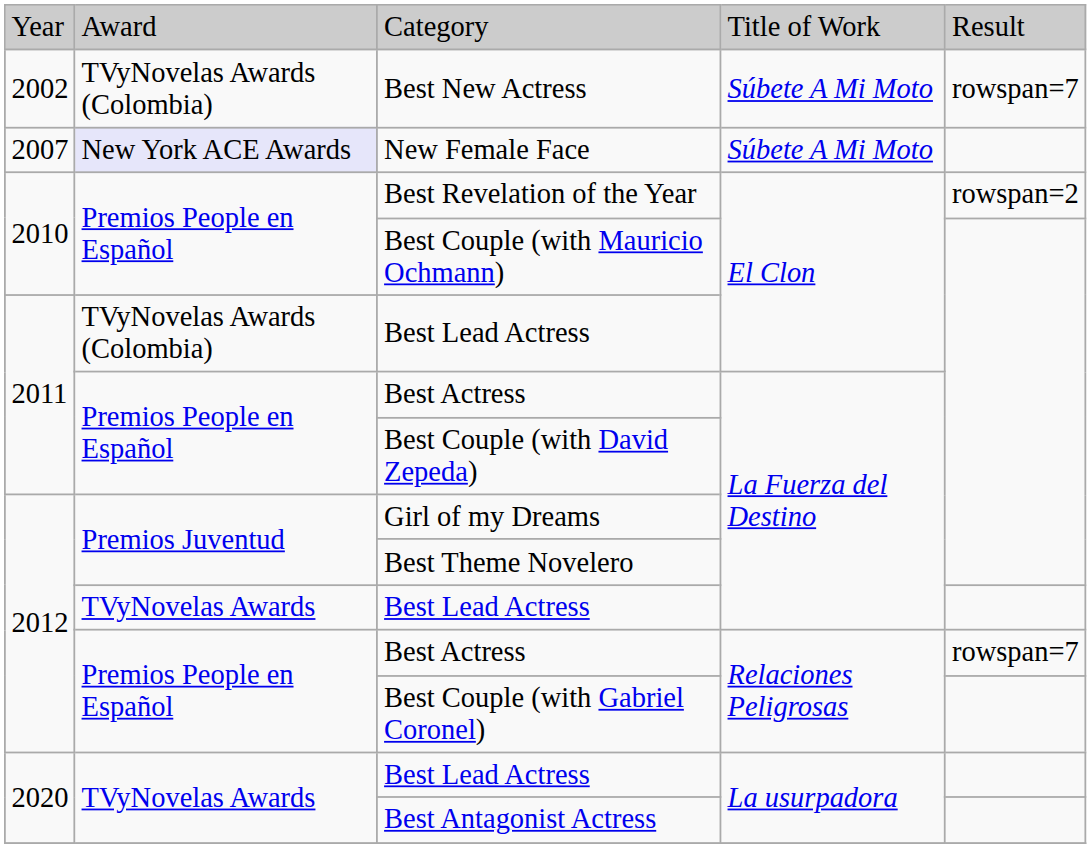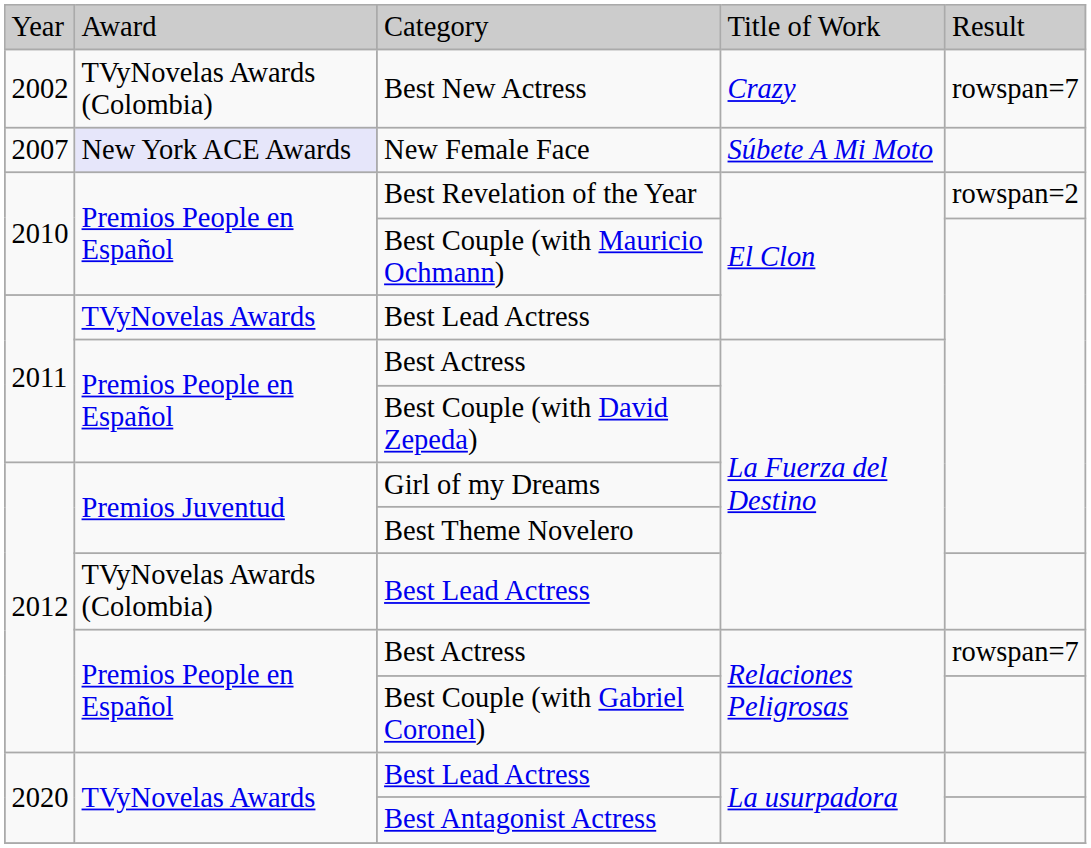(830, 88) Súbete A Mi Moto -> (762, 88) Crazy
(198, 333) TVyNovelas Awards (Colombia) -> (198, 317) TVyNovelas Awards
(198, 606) TVyNovelas Awards -> (198, 590) TVyNovelas Awards (Colombia)
